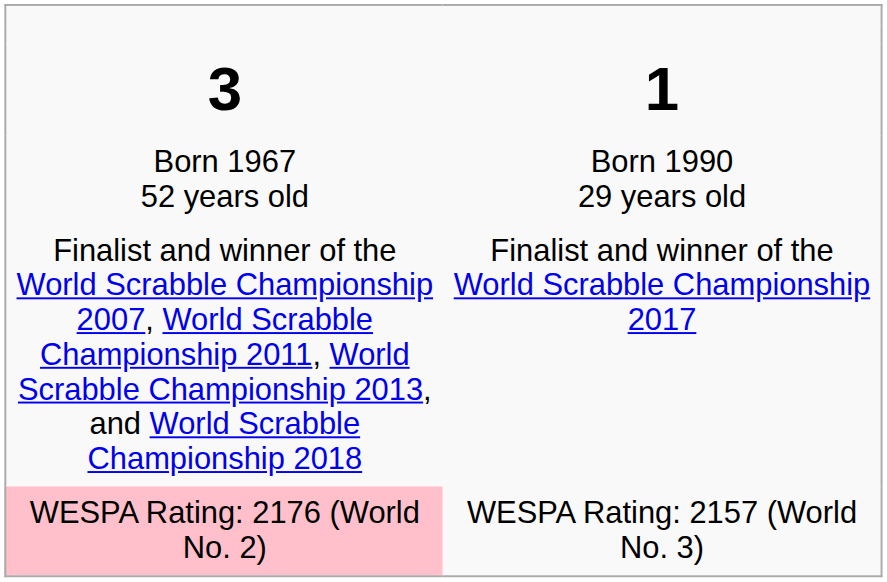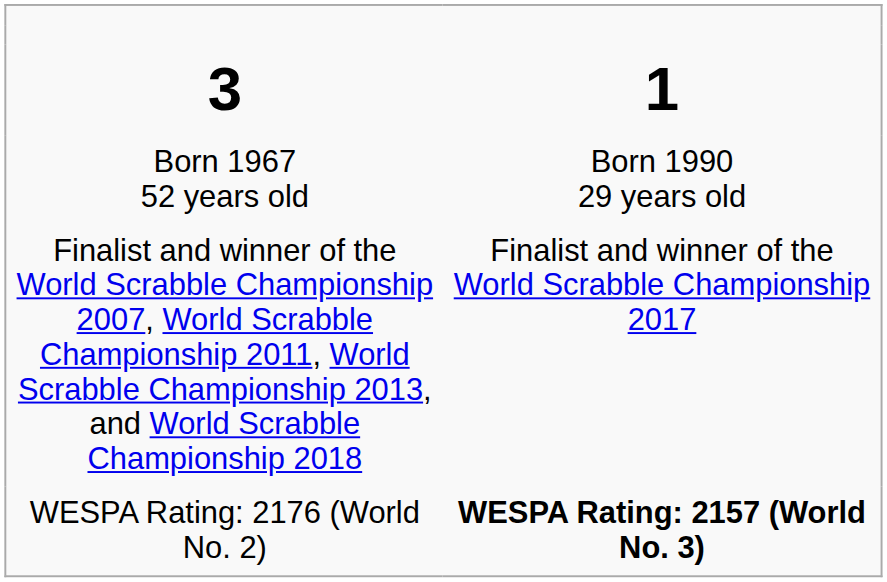(225, 530) pink background -> (225, 530) no background
(662, 530) normal -> (662, 530) bold
